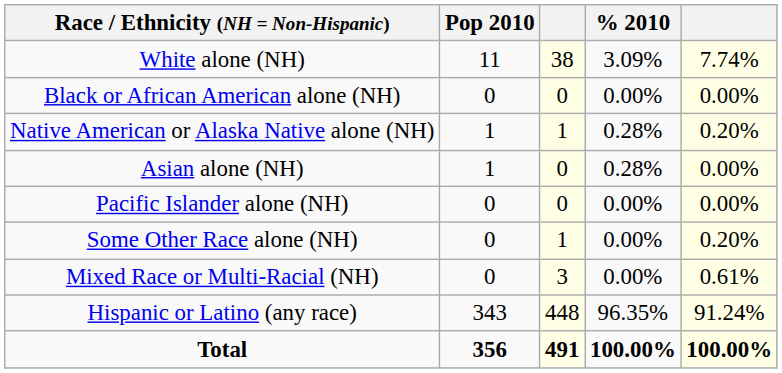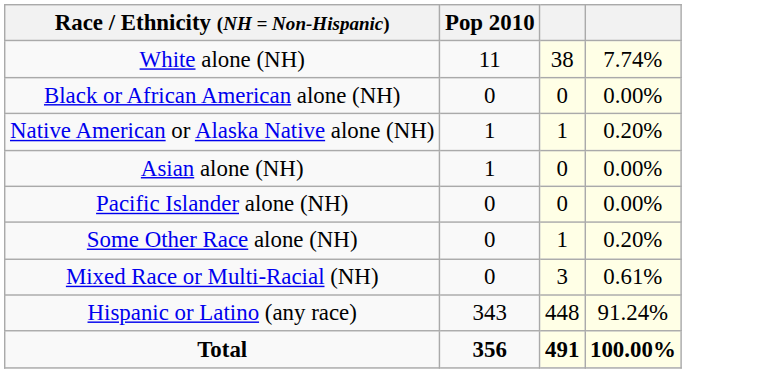- column: (633, 22)
